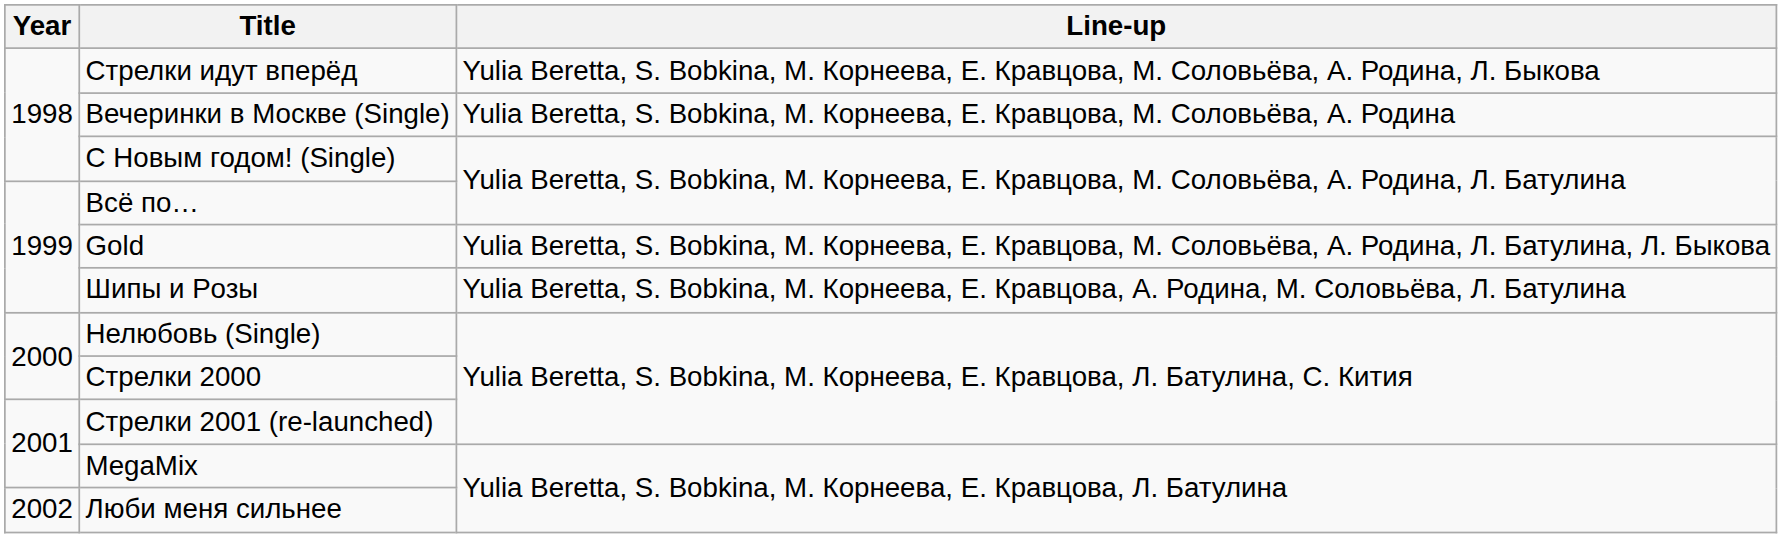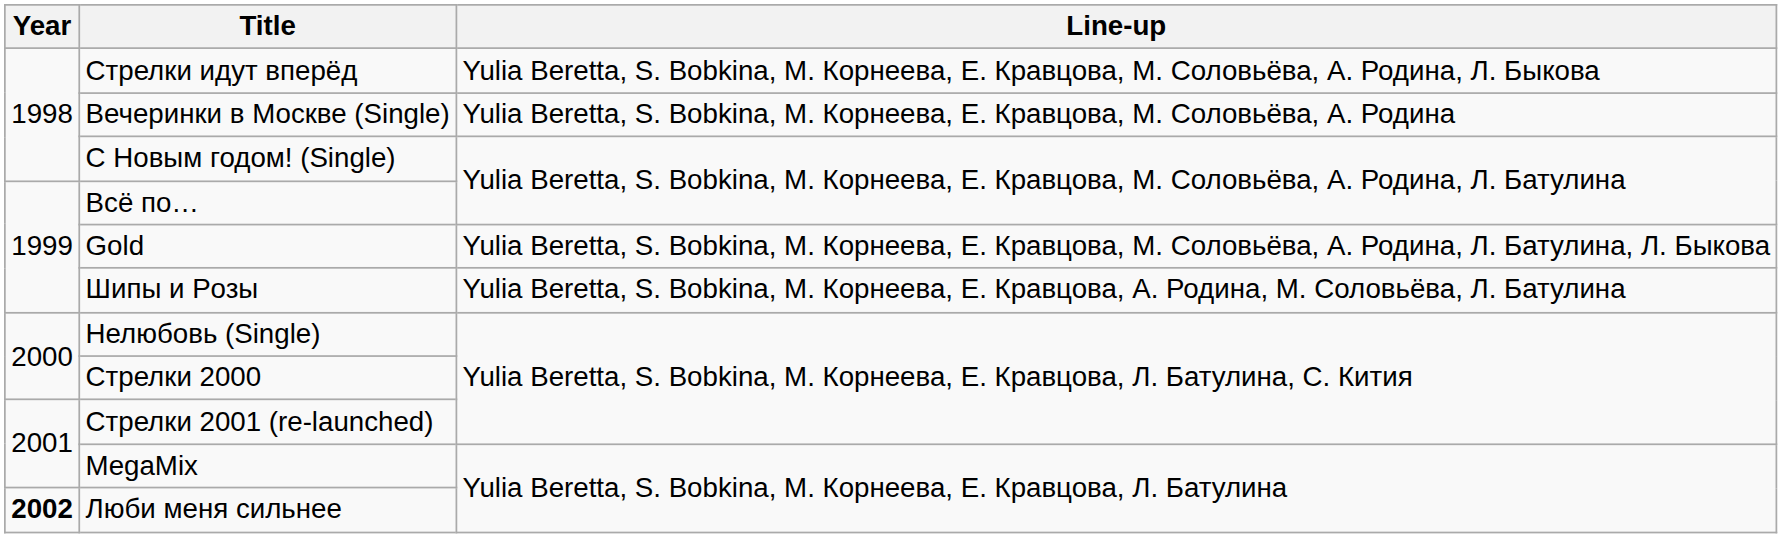(42, 509) normal -> (42, 509) bold
